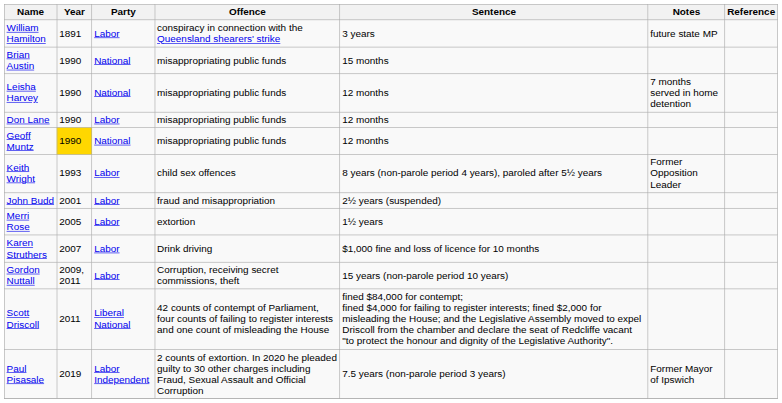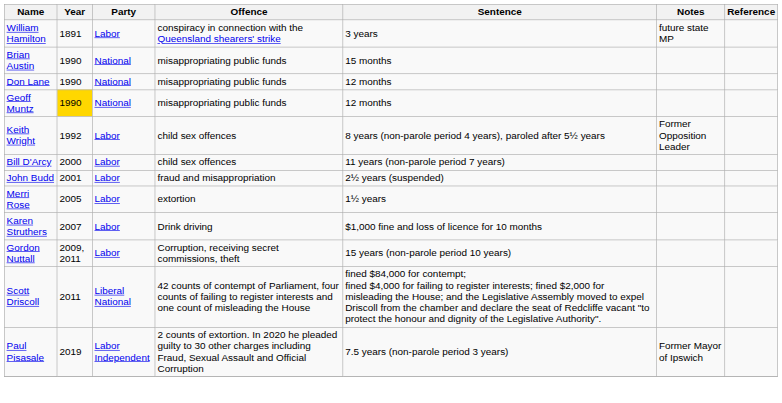- row: (22, 93)
(107, 119) Labor -> (113, 81) National
(70, 173) 1993 -> (70, 135) 1992
+ row: (29, 162)
